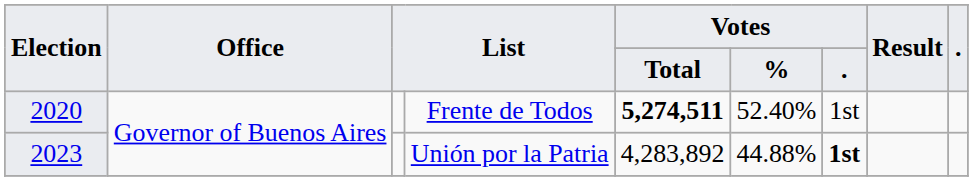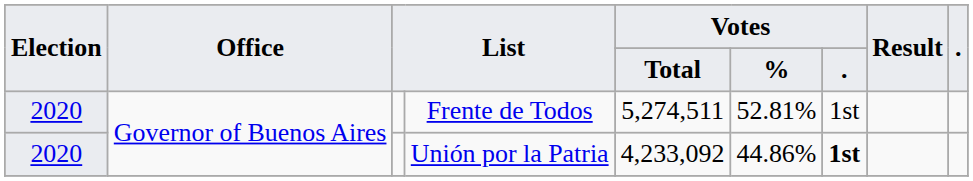(673, 111) bold -> (673, 111) normal
(776, 111) 52.40% -> (776, 111) 52.81%
(56, 154) 2023 -> (56, 154) 2020
(673, 154) 4,283,892 -> (673, 154) 4,233,092
(776, 154) 44.88% -> (776, 154) 44.86%
